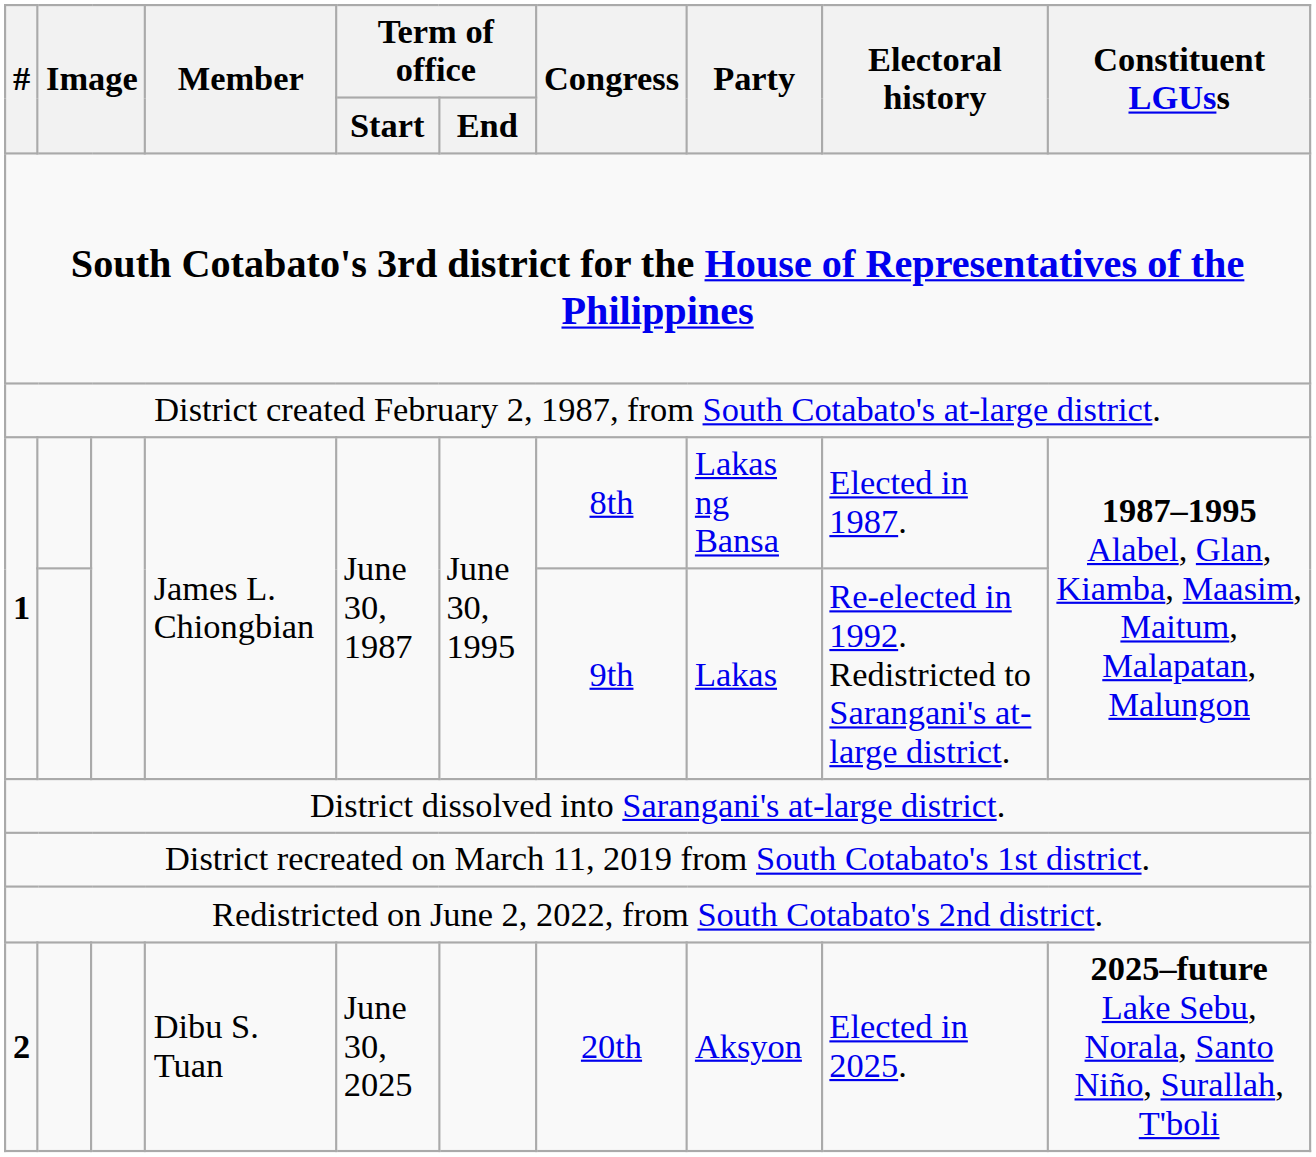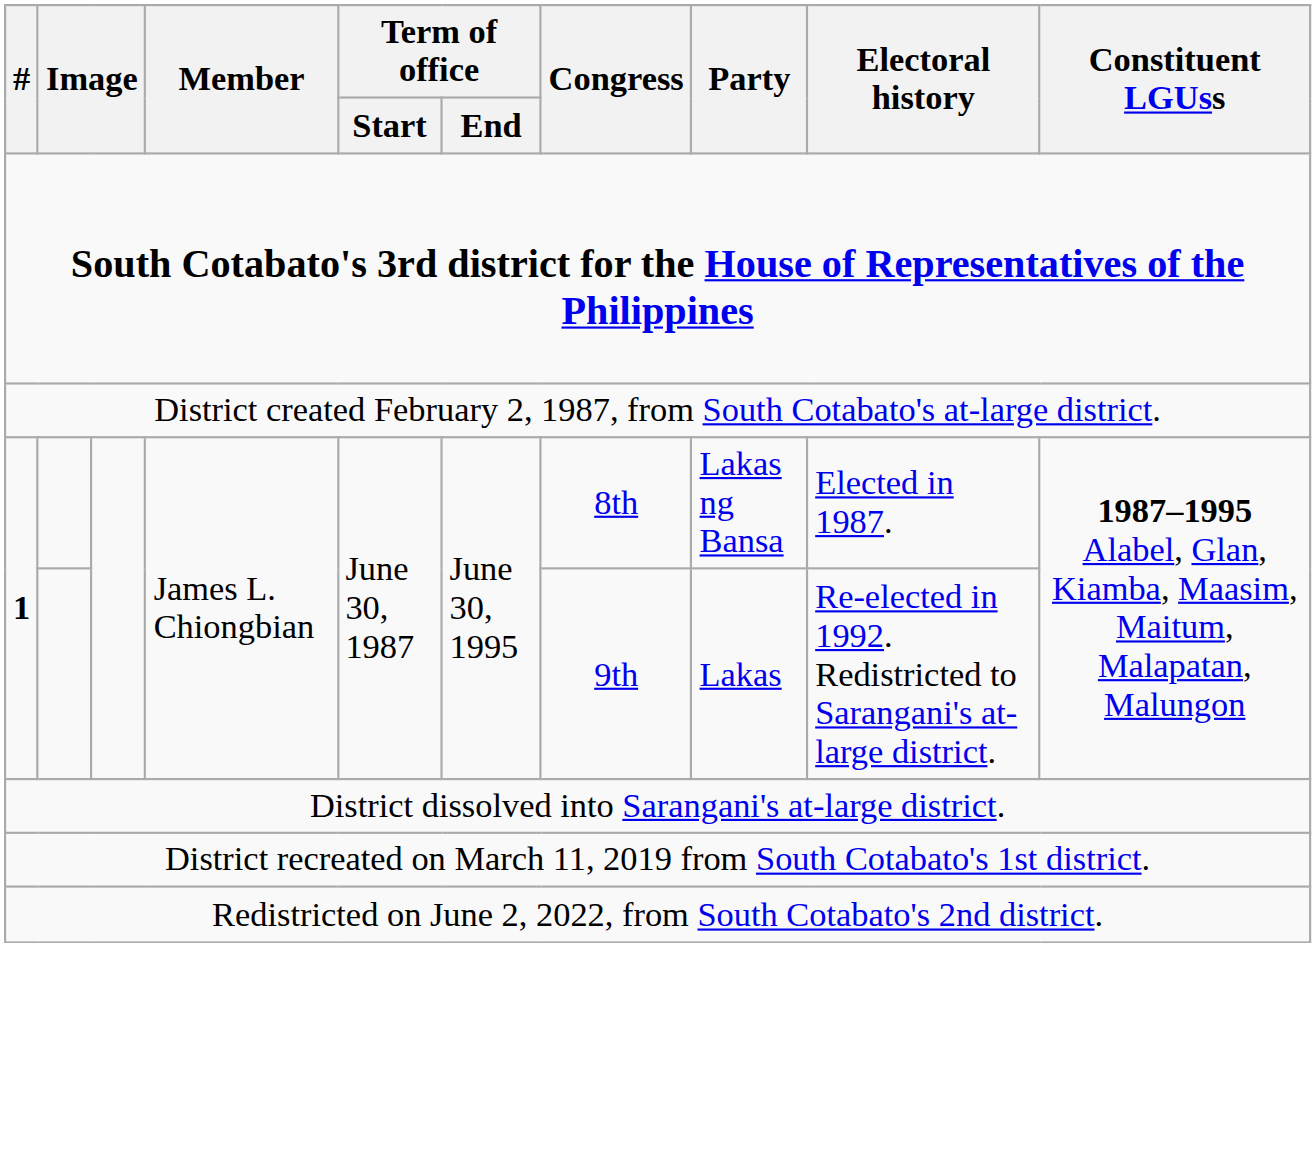- row: (22, 1046)
